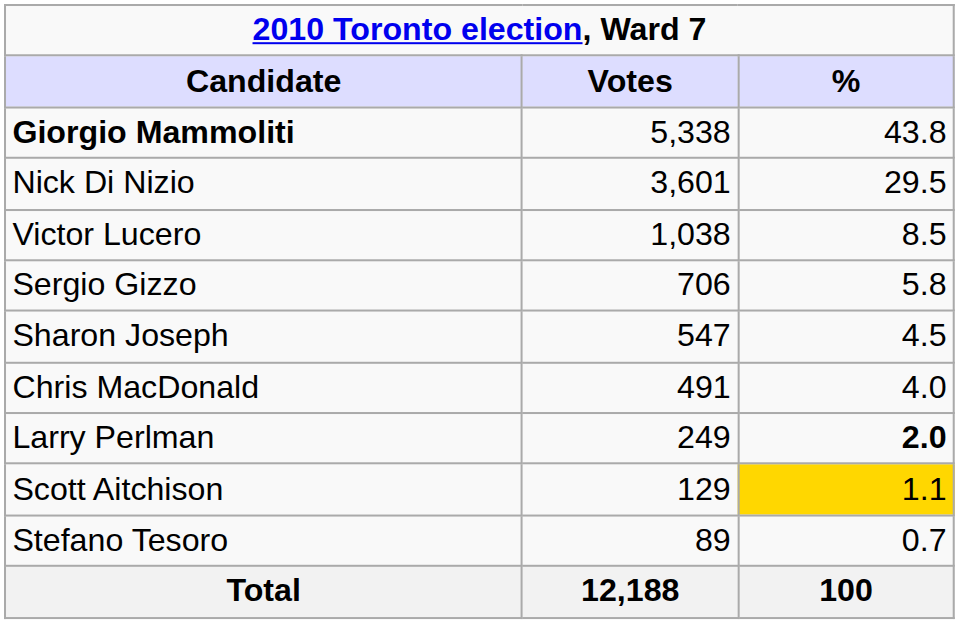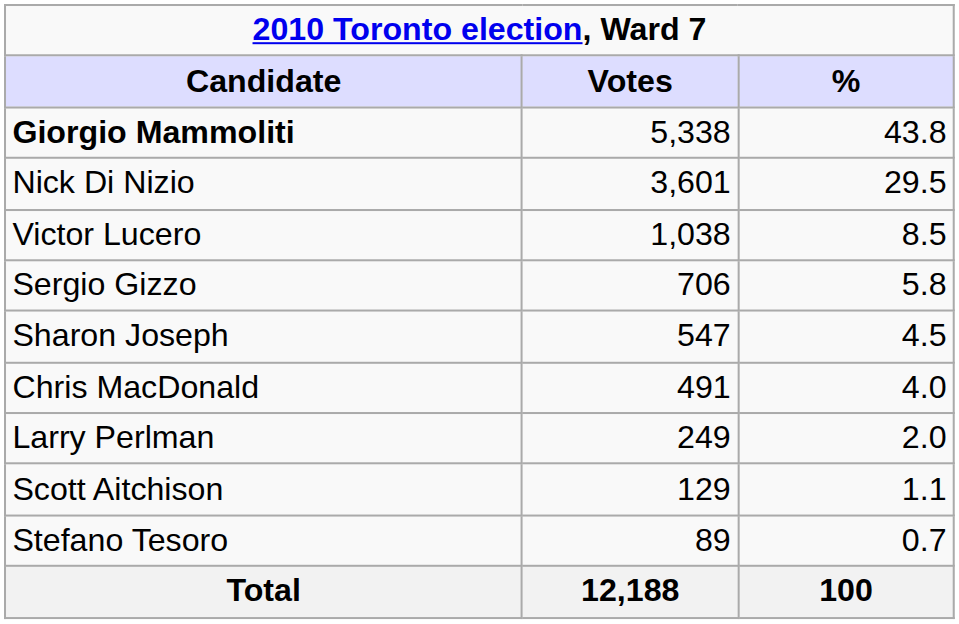(924, 438) bold -> (924, 438) normal
(924, 489) gold background -> (924, 489) no background
